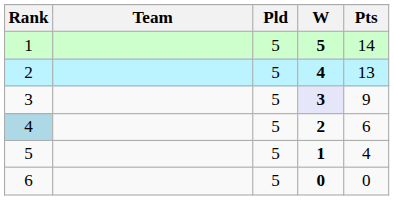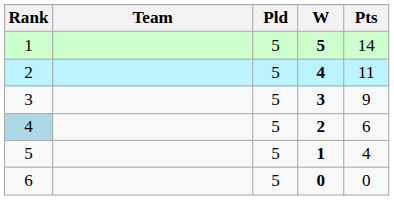(366, 72) 13 -> (366, 72) 11
(321, 99) lavender background -> (321, 99) no background
